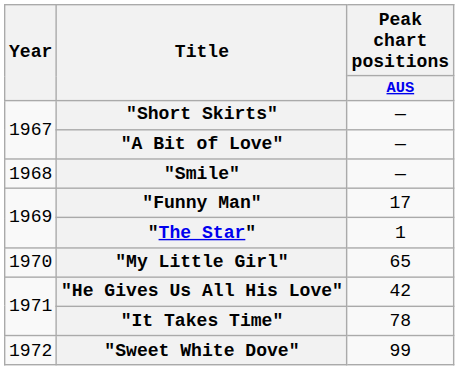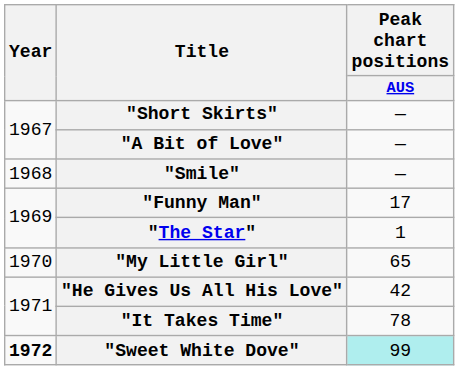(31, 350) normal -> (31, 350) bold
(400, 350) no background -> (400, 350) paleturquoise background
